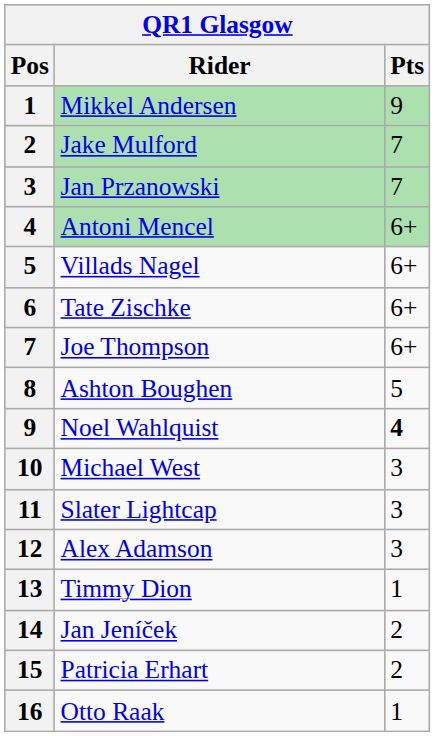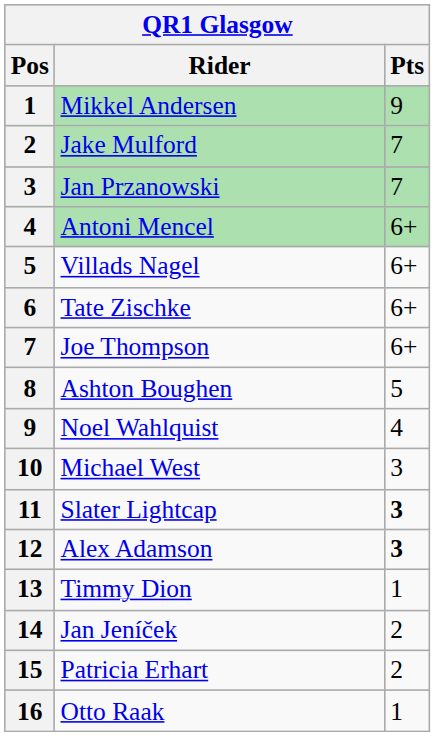(397, 428) bold -> (397, 428) normal
(397, 508) normal -> (397, 508) bold
(397, 549) normal -> (397, 549) bold
